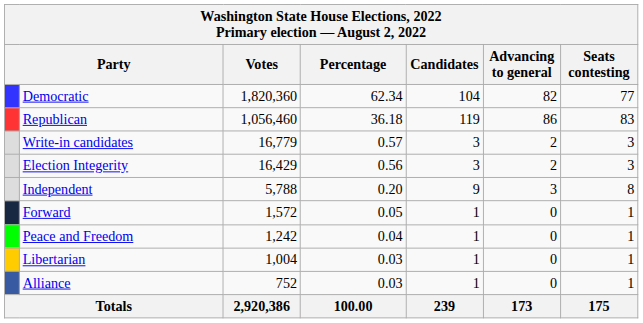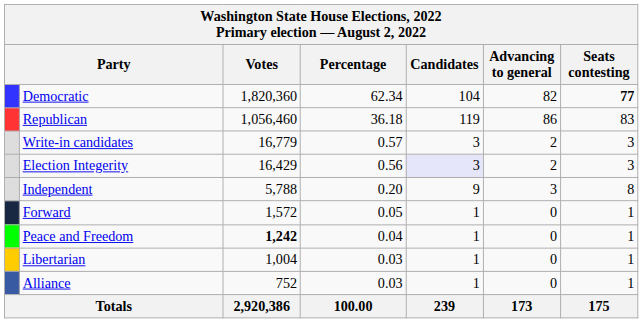(627, 96) normal -> (627, 96) bold
(476, 166) no background -> (476, 166) lavender background
(281, 236) normal -> (281, 236) bold
